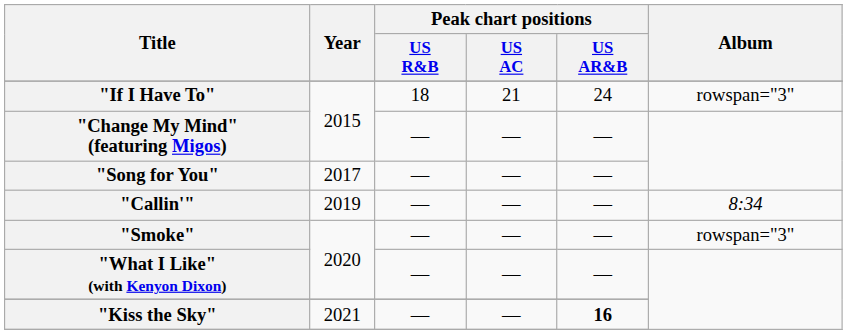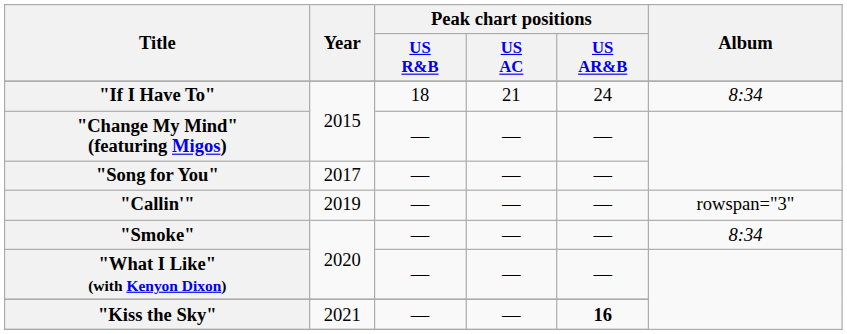(745, 95) rowspan="3" -> (745, 95) 8:34
(745, 205) 8:34 -> (745, 205) rowspan="3"
(745, 234) rowspan="3" -> (745, 234) 8:34
